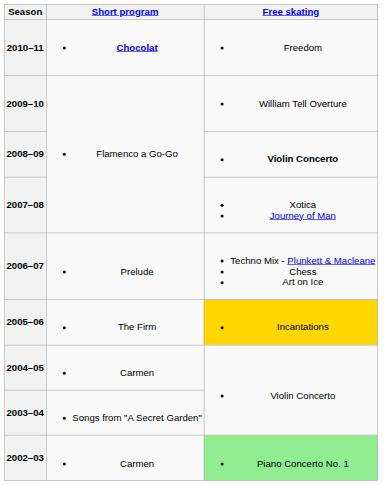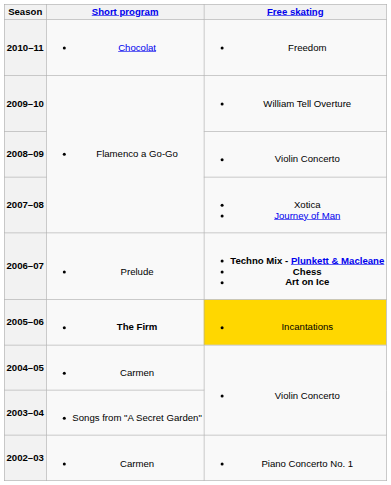(125, 53) bold -> (125, 53) normal
(291, 160) bold -> (295, 160) normal
(291, 272) normal -> (295, 272) bold
(125, 328) normal -> (125, 328) bold
(291, 463) lightgreen background -> (295, 463) no background
